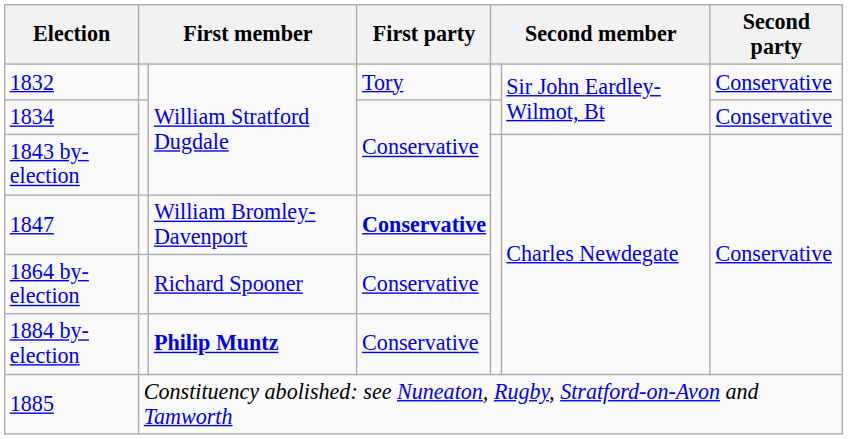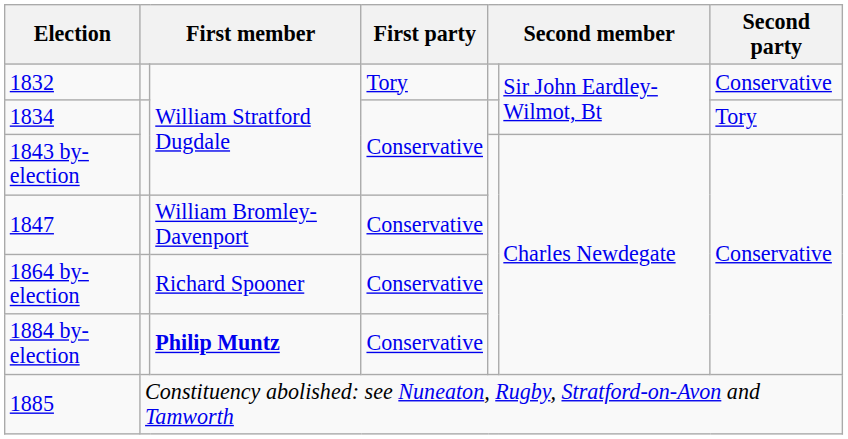(774, 116) Conservative -> (736, 116) Tory
(424, 224) bold -> (425, 224) normal
